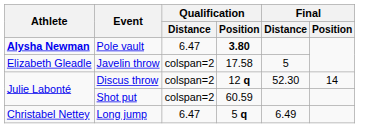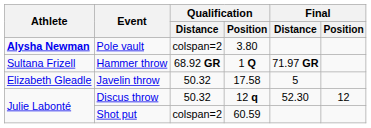(189, 46) 6.47 -> (197, 46) colspan=2
(239, 46) bold -> (247, 46) normal
+ row: (132, 64)
(189, 64) colspan=2 -> (197, 81) 50.32
(189, 81) colspan=2 -> (197, 98) 50.32
(332, 81) 14 -> (344, 98) 12
- row: (122, 115)
